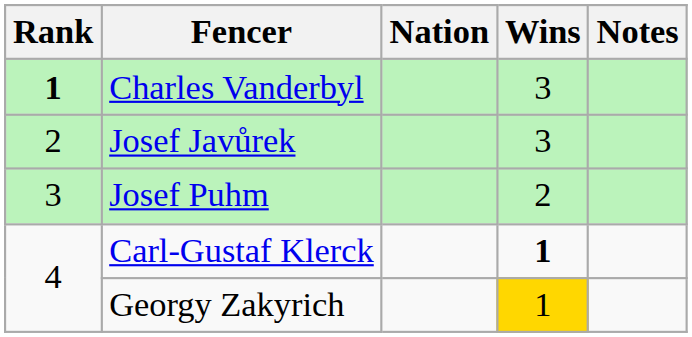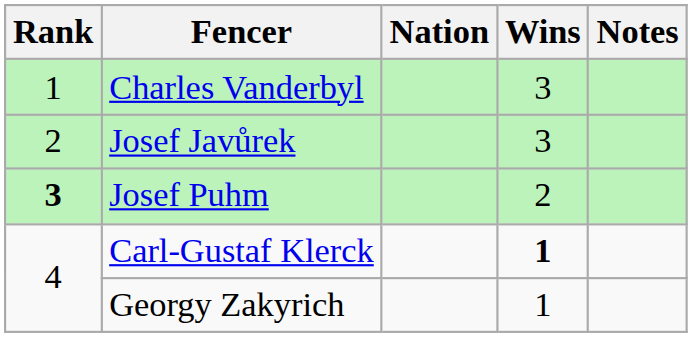(53, 86) bold -> (53, 86) normal
(53, 195) normal -> (53, 195) bold
(543, 304) gold background -> (543, 304) no background
